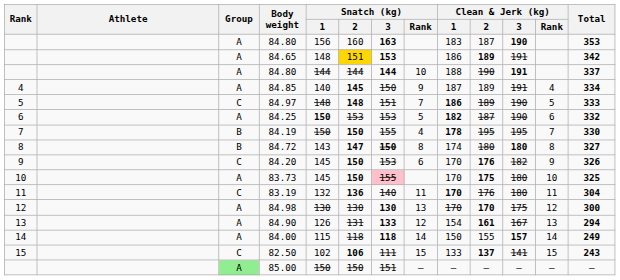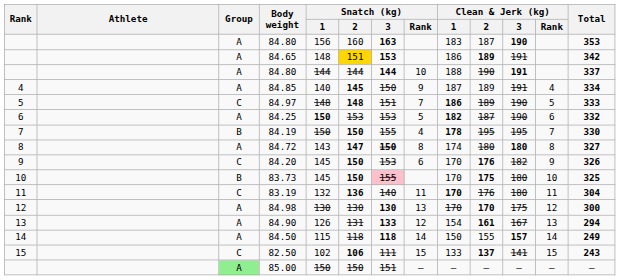(239, 147) B -> (239, 147) A
(239, 177) A -> (239, 177) B
(282, 238) 84.00 -> (282, 238) 84.50
